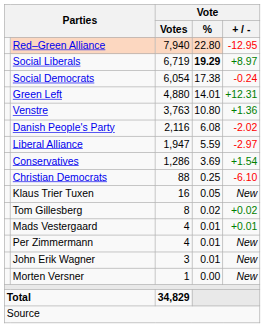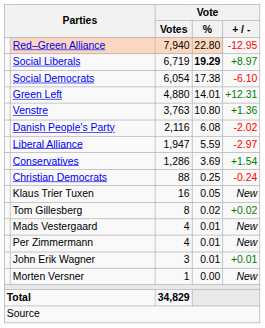(245, 78) -0.24 -> (245, 78) -6.10
(245, 177) -6.10 -> (245, 177) -0.24
(244, 227) +0.01 -> (247, 227) New
(247, 260) New -> (244, 260) +0.01
